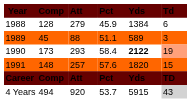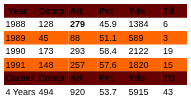(83, 24) normal -> (83, 24) bold
(144, 51) bold -> (144, 51) normal
(174, 51) lightsalmon background -> (174, 51) no background
(174, 92) lightgrey background -> (174, 92) no background
